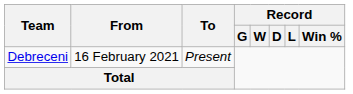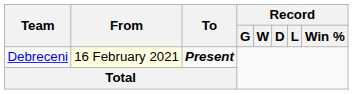(127, 57) no background -> (127, 57) lightyellow background
(208, 57) normal -> (209, 57) bold
